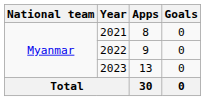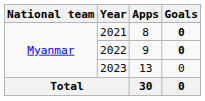(181, 32) normal -> (181, 32) bold
(181, 50) normal -> (181, 50) bold
